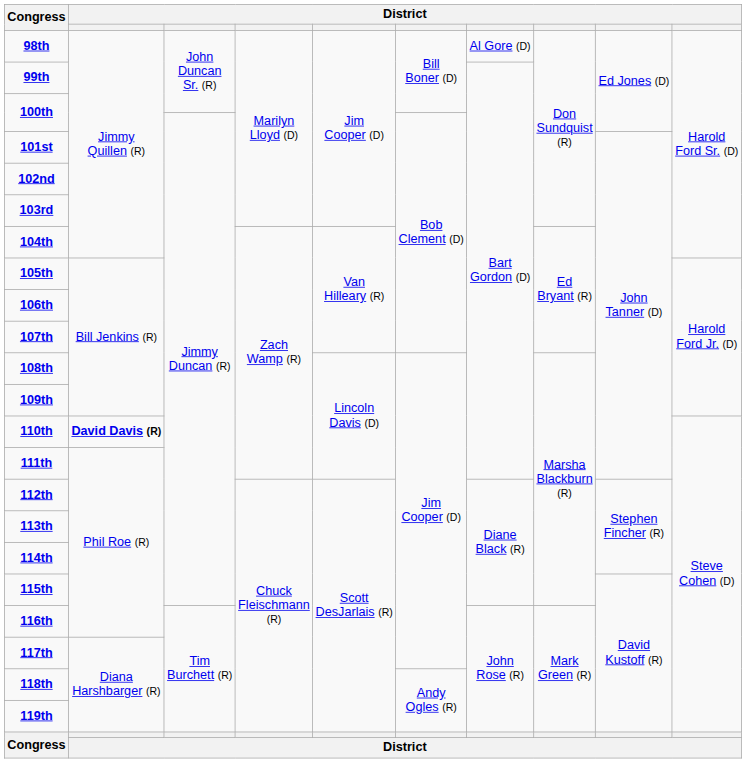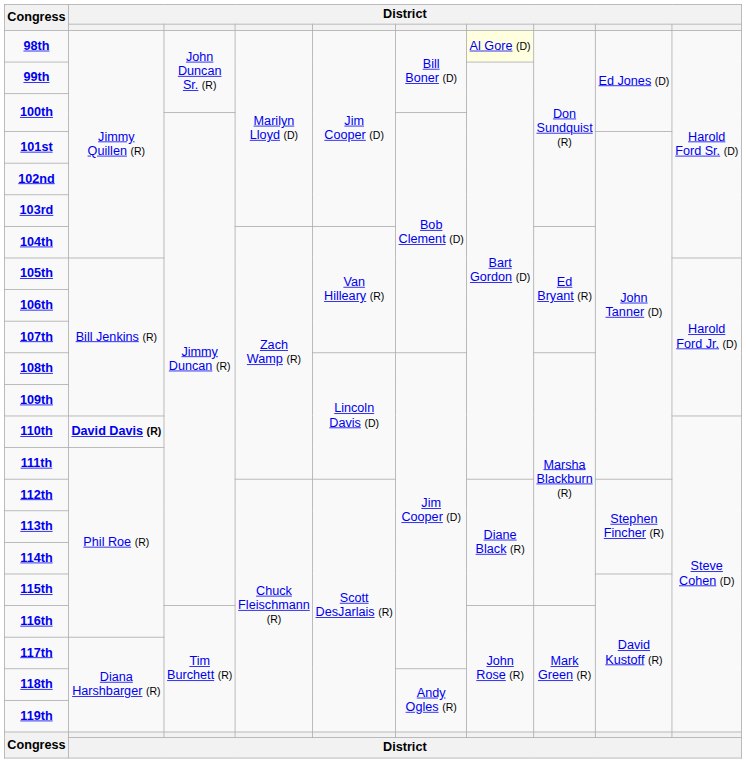(500, 46) no background -> (500, 46) lightyellow background
